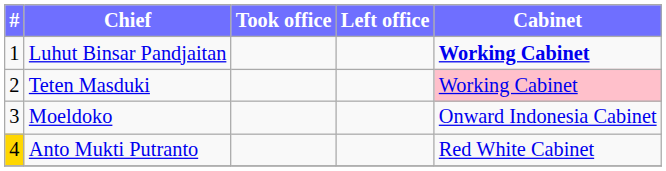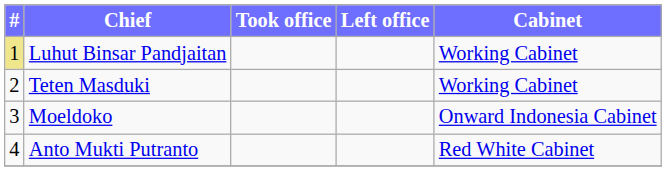(14, 52) no background -> (14, 52) khaki background
(514, 52) bold -> (508, 52) normal
(508, 85) pink background -> (508, 85) no background
(14, 149) gold background -> (14, 149) no background
